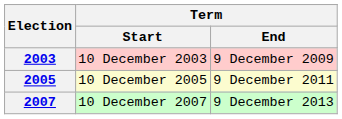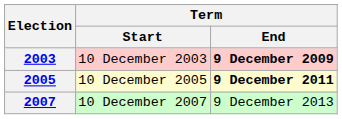(274, 59) normal -> (274, 59) bold
(274, 81) normal -> (274, 81) bold
